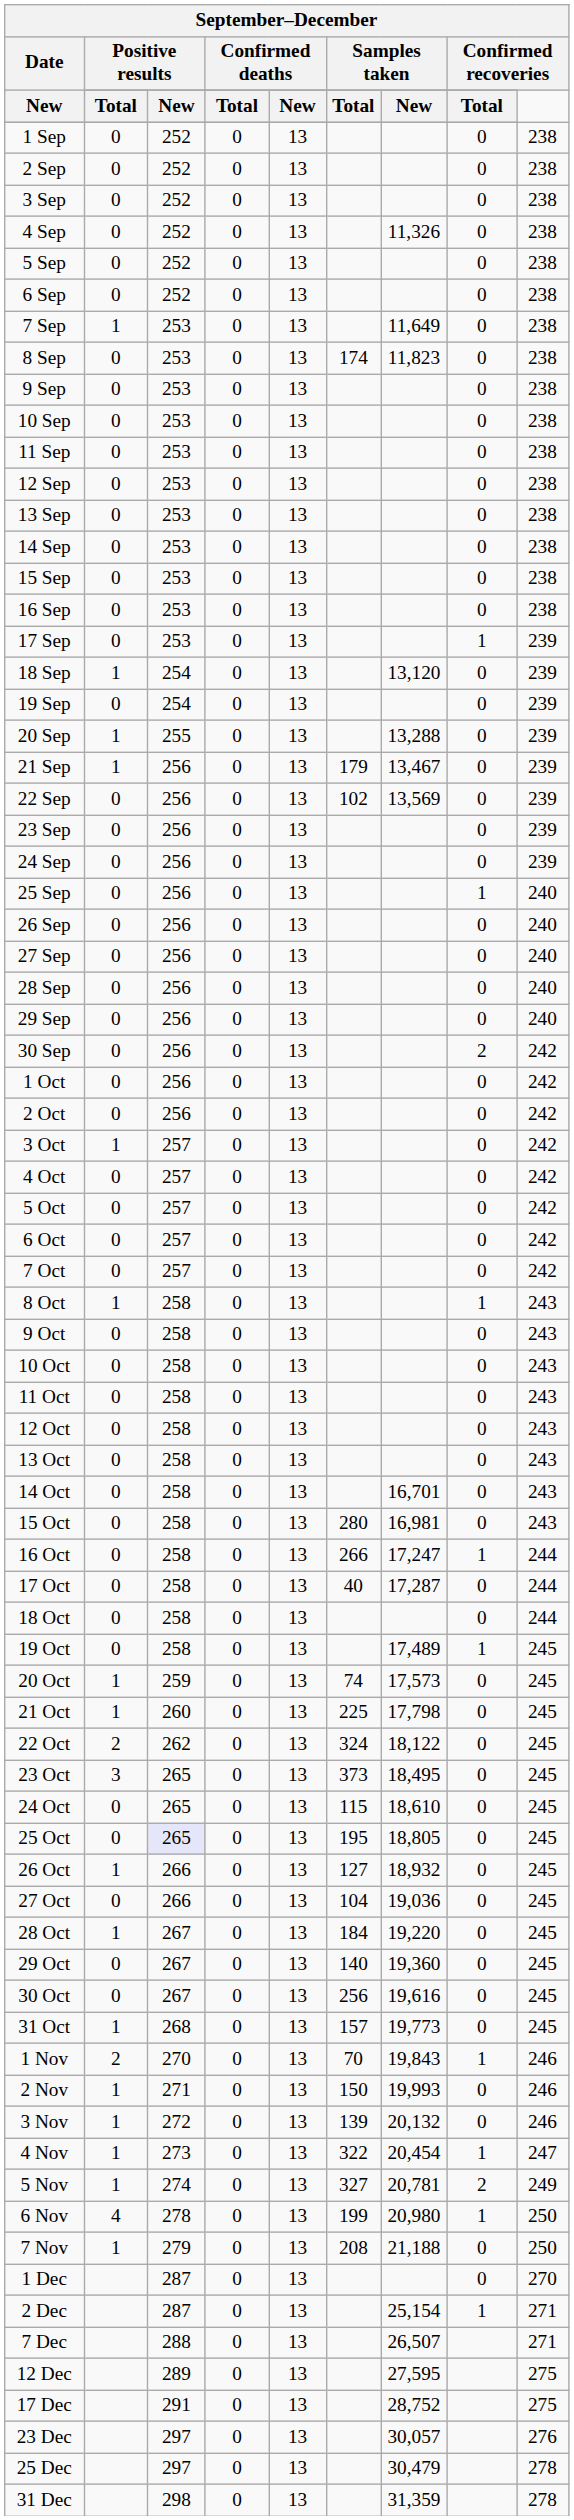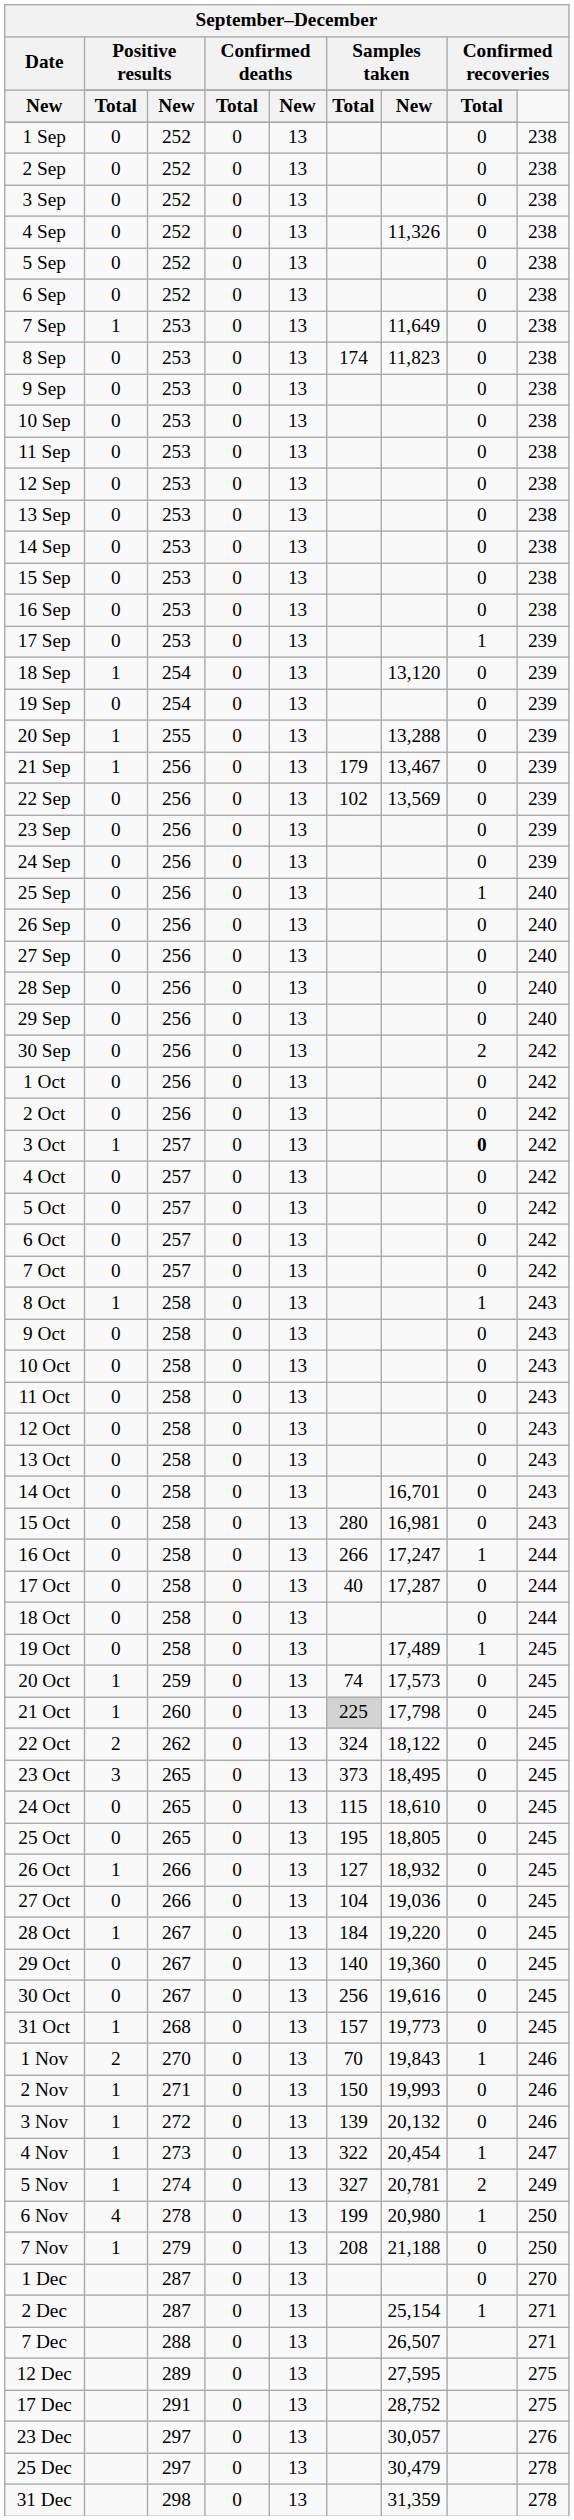(482, 1144) normal -> (482, 1144) bold
(353, 1711) no background -> (353, 1711) lightgrey background
(176, 1837) lavender background -> (176, 1837) no background
